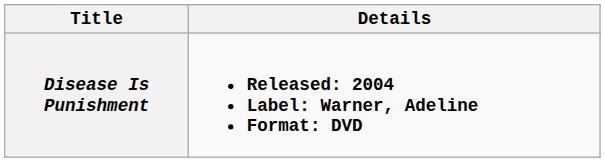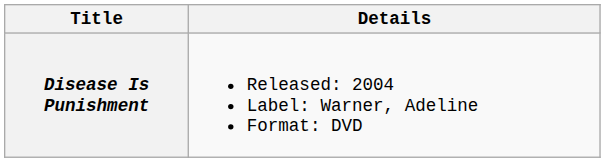(395, 106) bold -> (395, 106) normal
